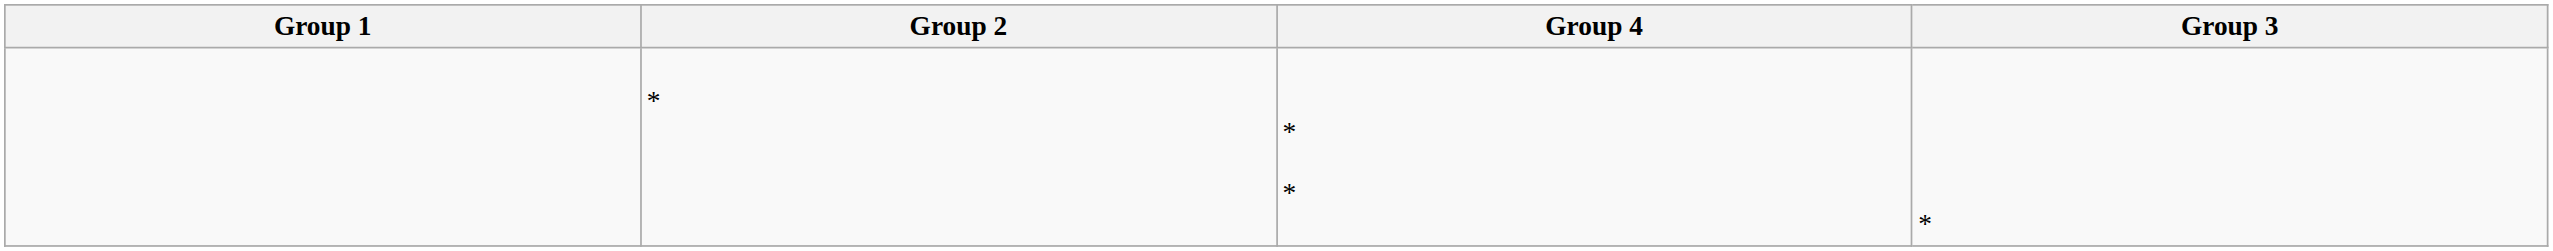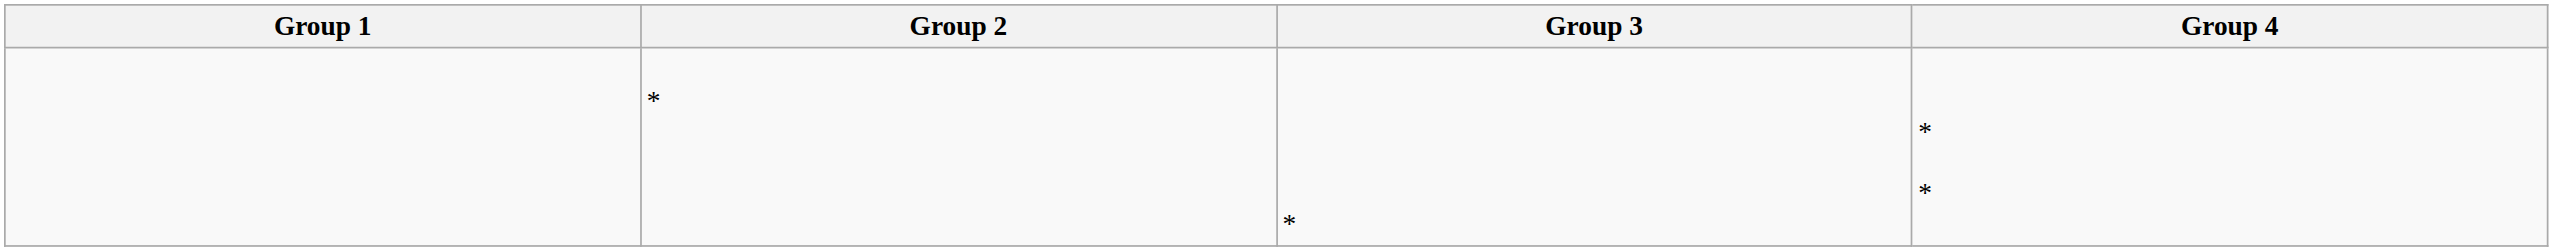columns swapped: (2230, 26) <-> (1594, 26)
